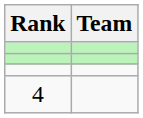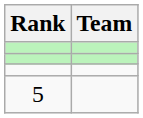(38, 93) 4 -> (38, 93) 5
